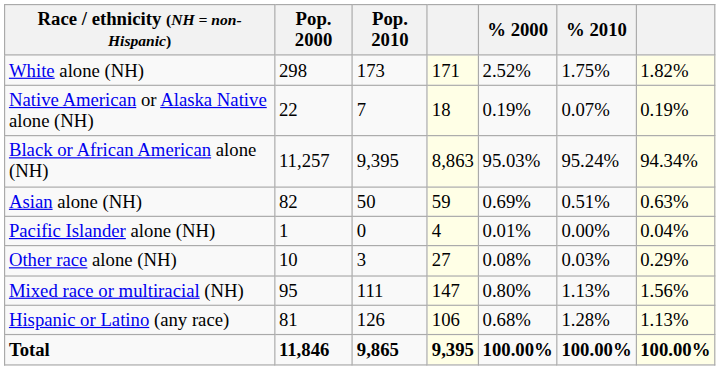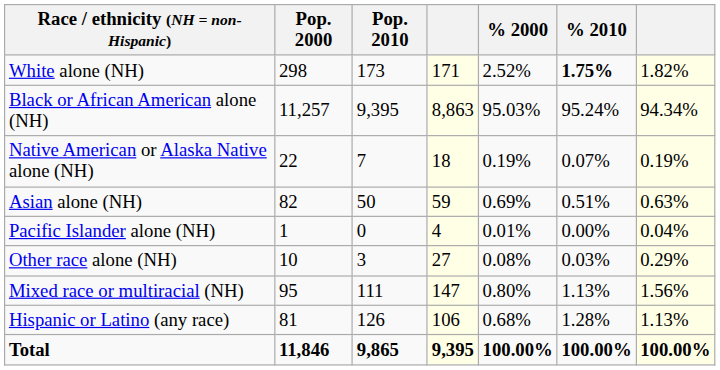(586, 70) normal -> (587, 70) bold
rows swapped: (133, 161) <-> (138, 110)
